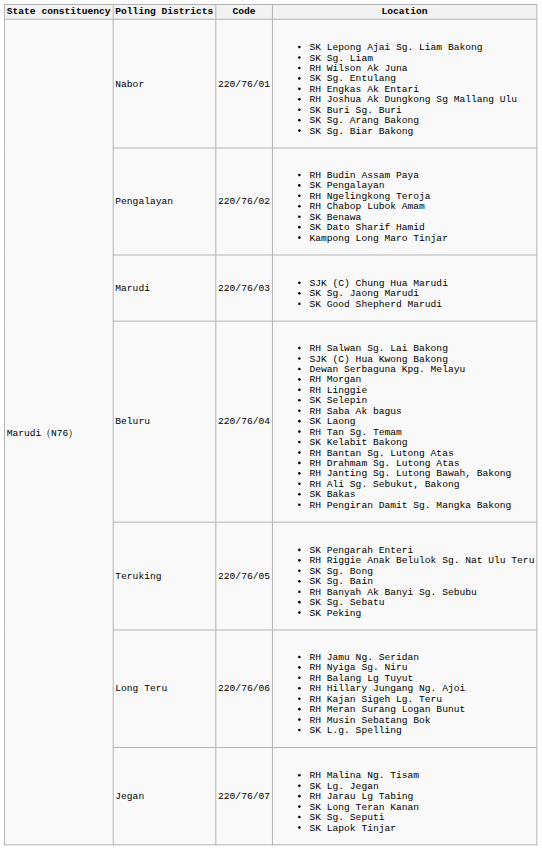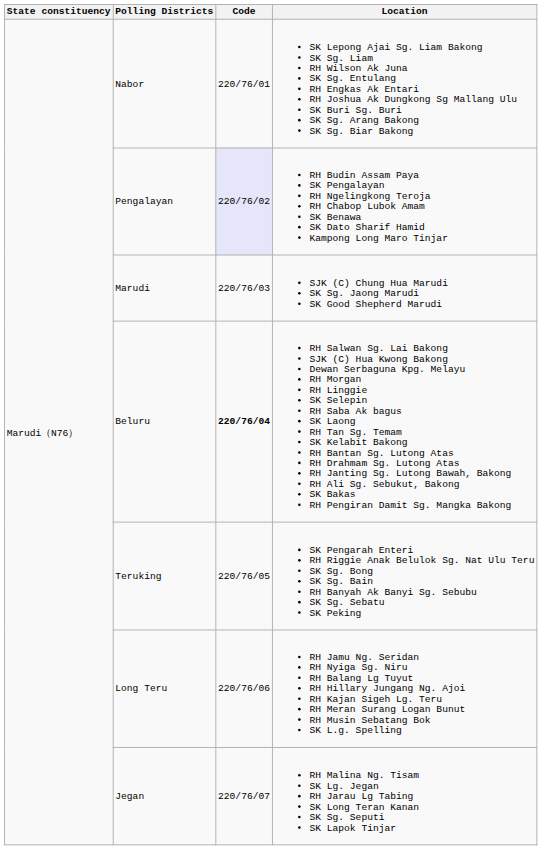(244, 202) no background -> (244, 202) lavender background
(244, 422) normal -> (244, 422) bold
